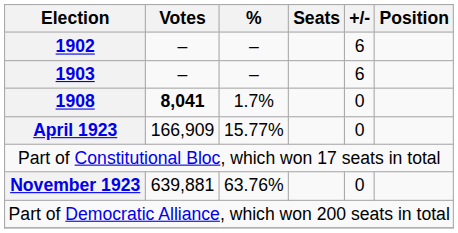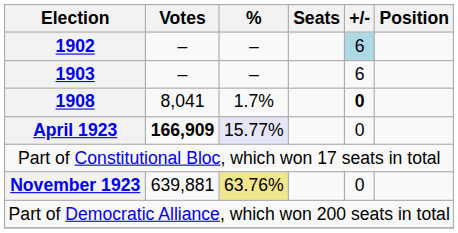(360, 46) no background -> (360, 46) lightblue background
(183, 102) bold -> (183, 102) normal
(360, 102) normal -> (360, 102) bold
(183, 130) normal -> (183, 130) bold
(254, 130) no background -> (254, 130) lavender background
(254, 185) no background -> (254, 185) khaki background
